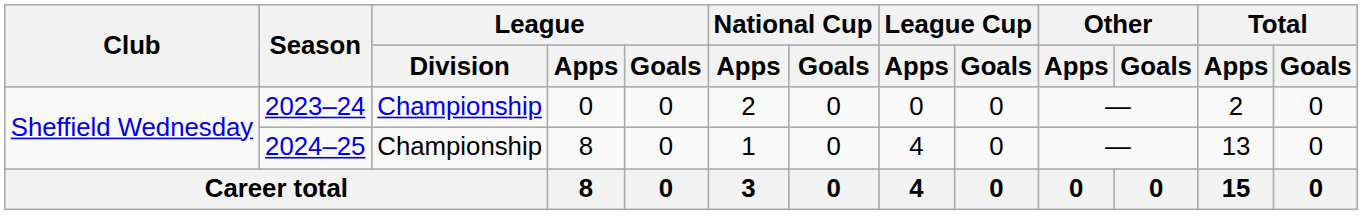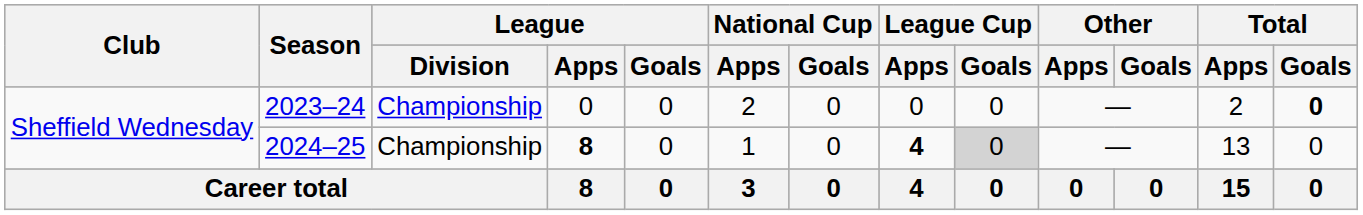(1316, 106) normal -> (1316, 106) bold
(586, 147) normal -> (586, 147) bold
(917, 147) normal -> (917, 147) bold
(996, 147) no background -> (996, 147) lightgrey background
